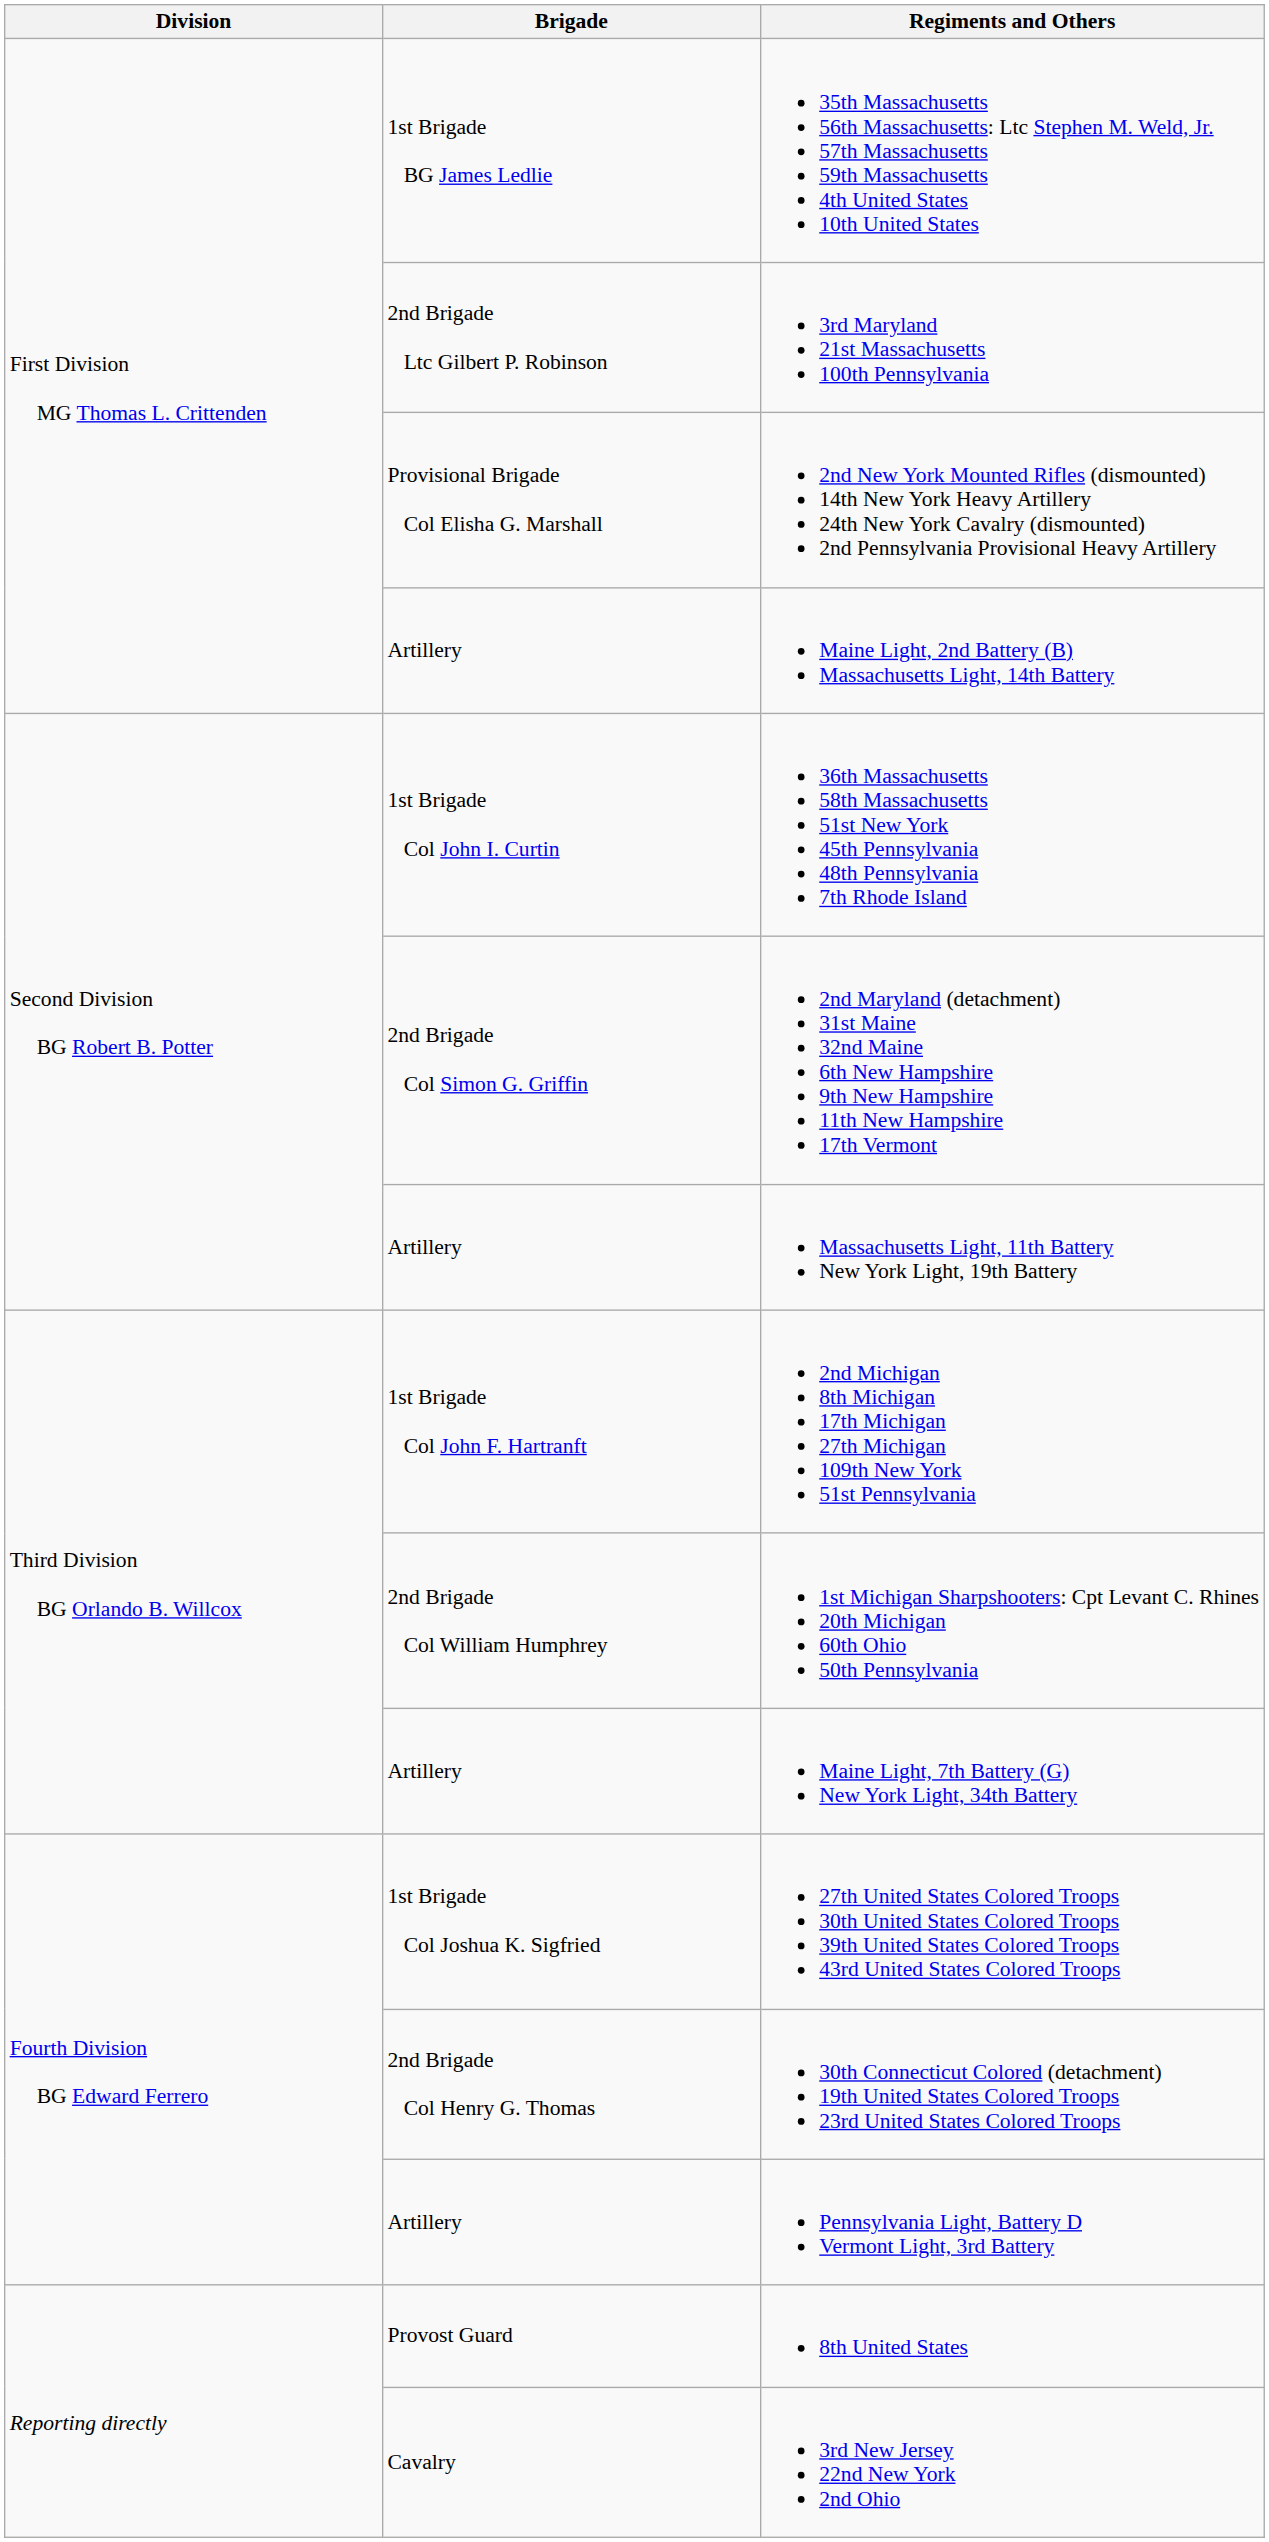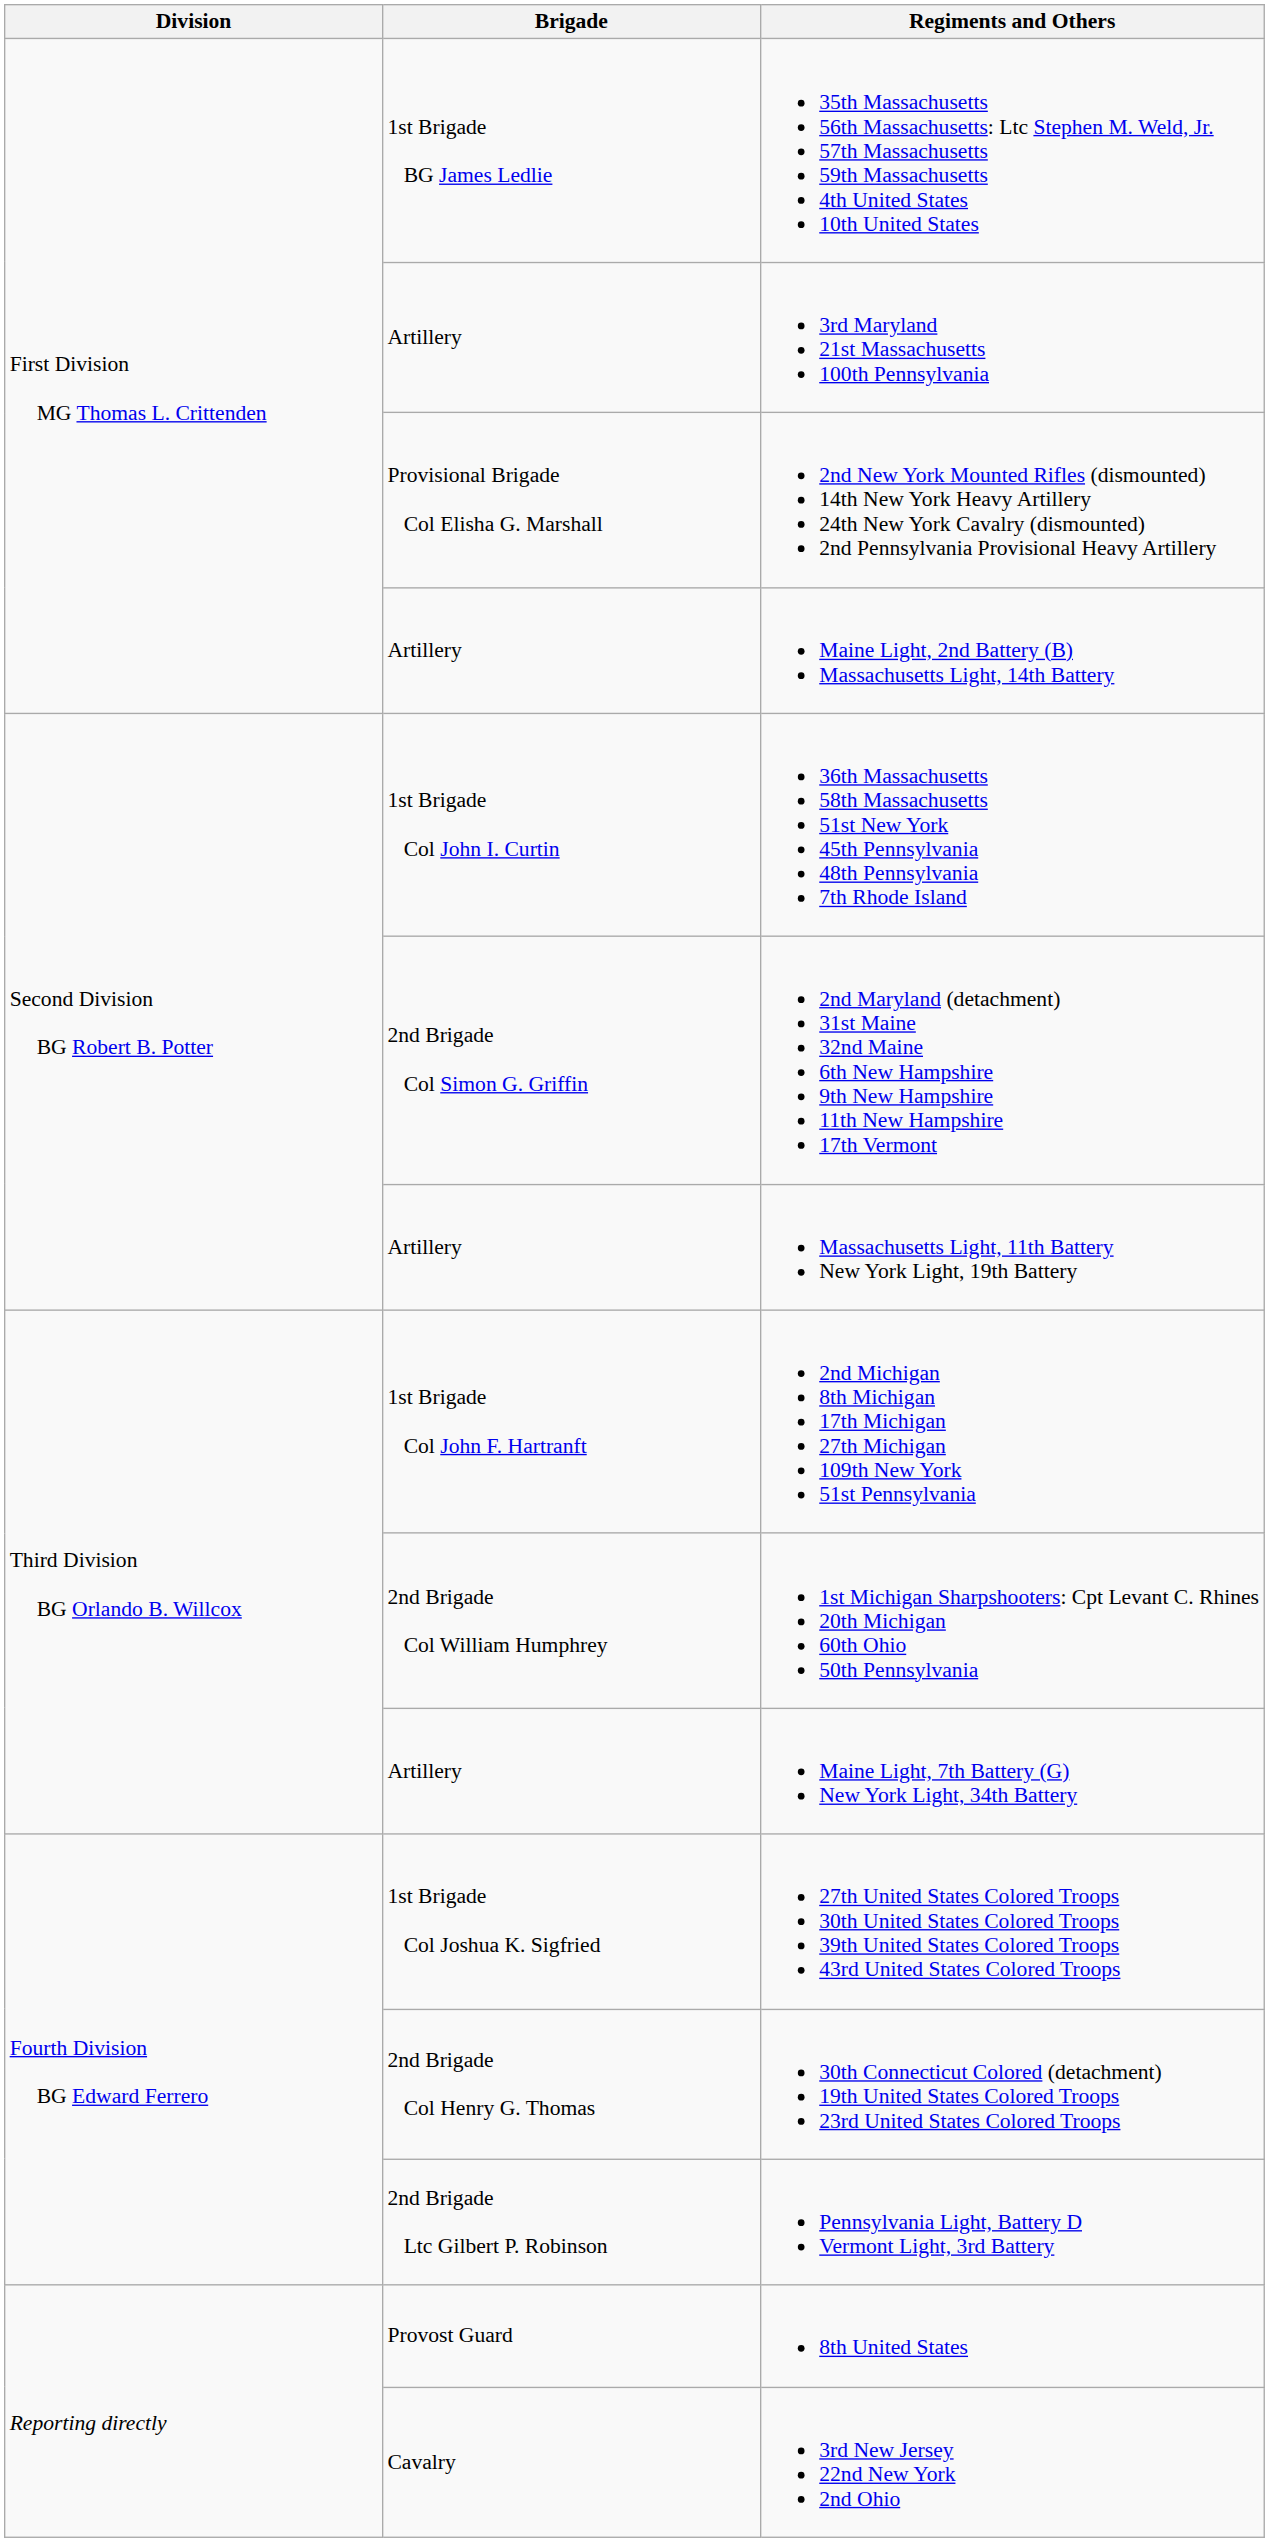(498, 337) 2nd Brigade Ltc Gilbert P. Robinson -> (425, 337) Artillery
(425, 2221) Artillery -> (498, 2221) 2nd Brigade Ltc Gilbert P. Robinson
